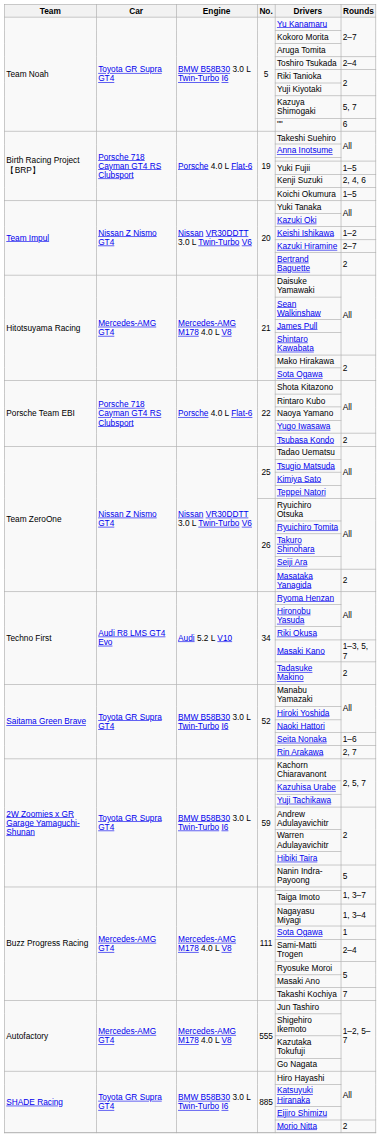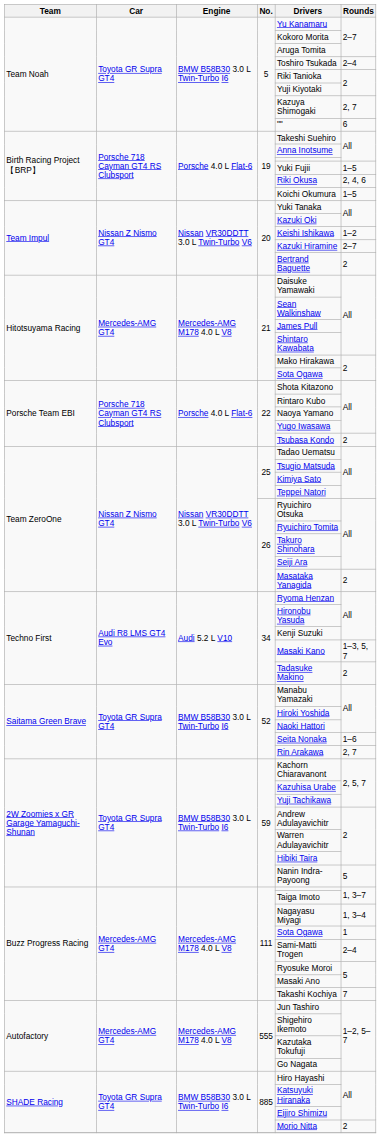(350, 107) 5, 7 -> (350, 107) 2, 7
(300, 180) Kenji Suzuki -> (297, 180) Riki Okusa
(297, 633) Riki Okusa -> (300, 633) Kenji Suzuki
